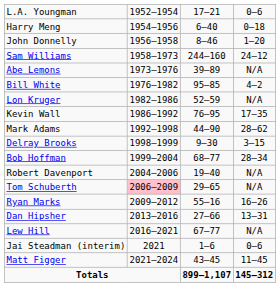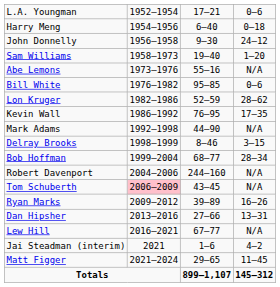(207, 41) 8–46 -> (207, 41) 9–30
(254, 41) 1–20 -> (254, 41) 24–12
(207, 56) 244–160 -> (207, 56) 19–40
(254, 56) 24–12 -> (254, 56) 1–20
(207, 70) 39–89 -> (207, 70) 55–16
(254, 85) 4–2 -> (254, 85) 0–6
(254, 99) N/A -> (254, 99) 28–62
(254, 129) 28–62 -> (254, 129) N/A
(207, 143) 9–30 -> (207, 143) 8–46
(207, 172) 19–40 -> (207, 172) 244–160
(207, 187) 29–65 -> (207, 187) 43–45
(207, 202) 55–16 -> (207, 202) 39–89
(254, 246) 0–6 -> (254, 246) 4–2
(207, 260) 43–45 -> (207, 260) 29–65
